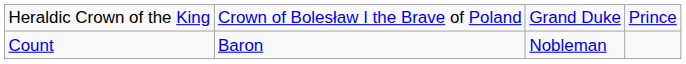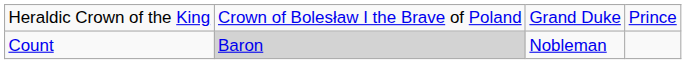(241, 44) no background -> (241, 44) lightgrey background
